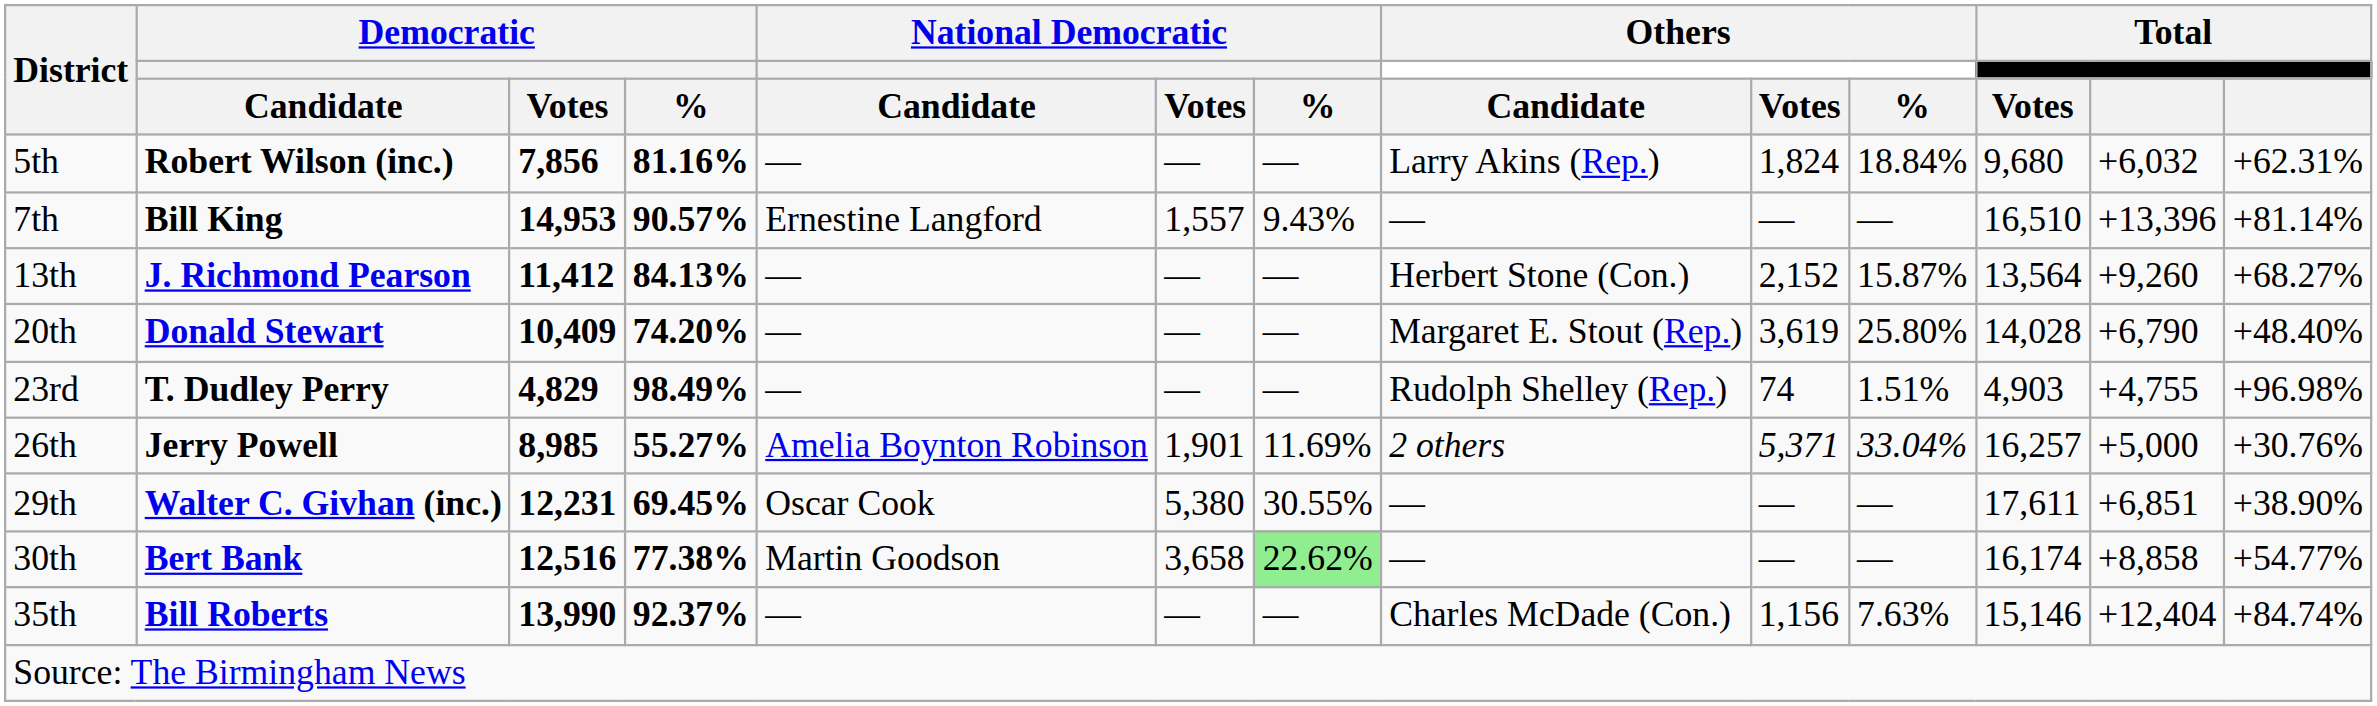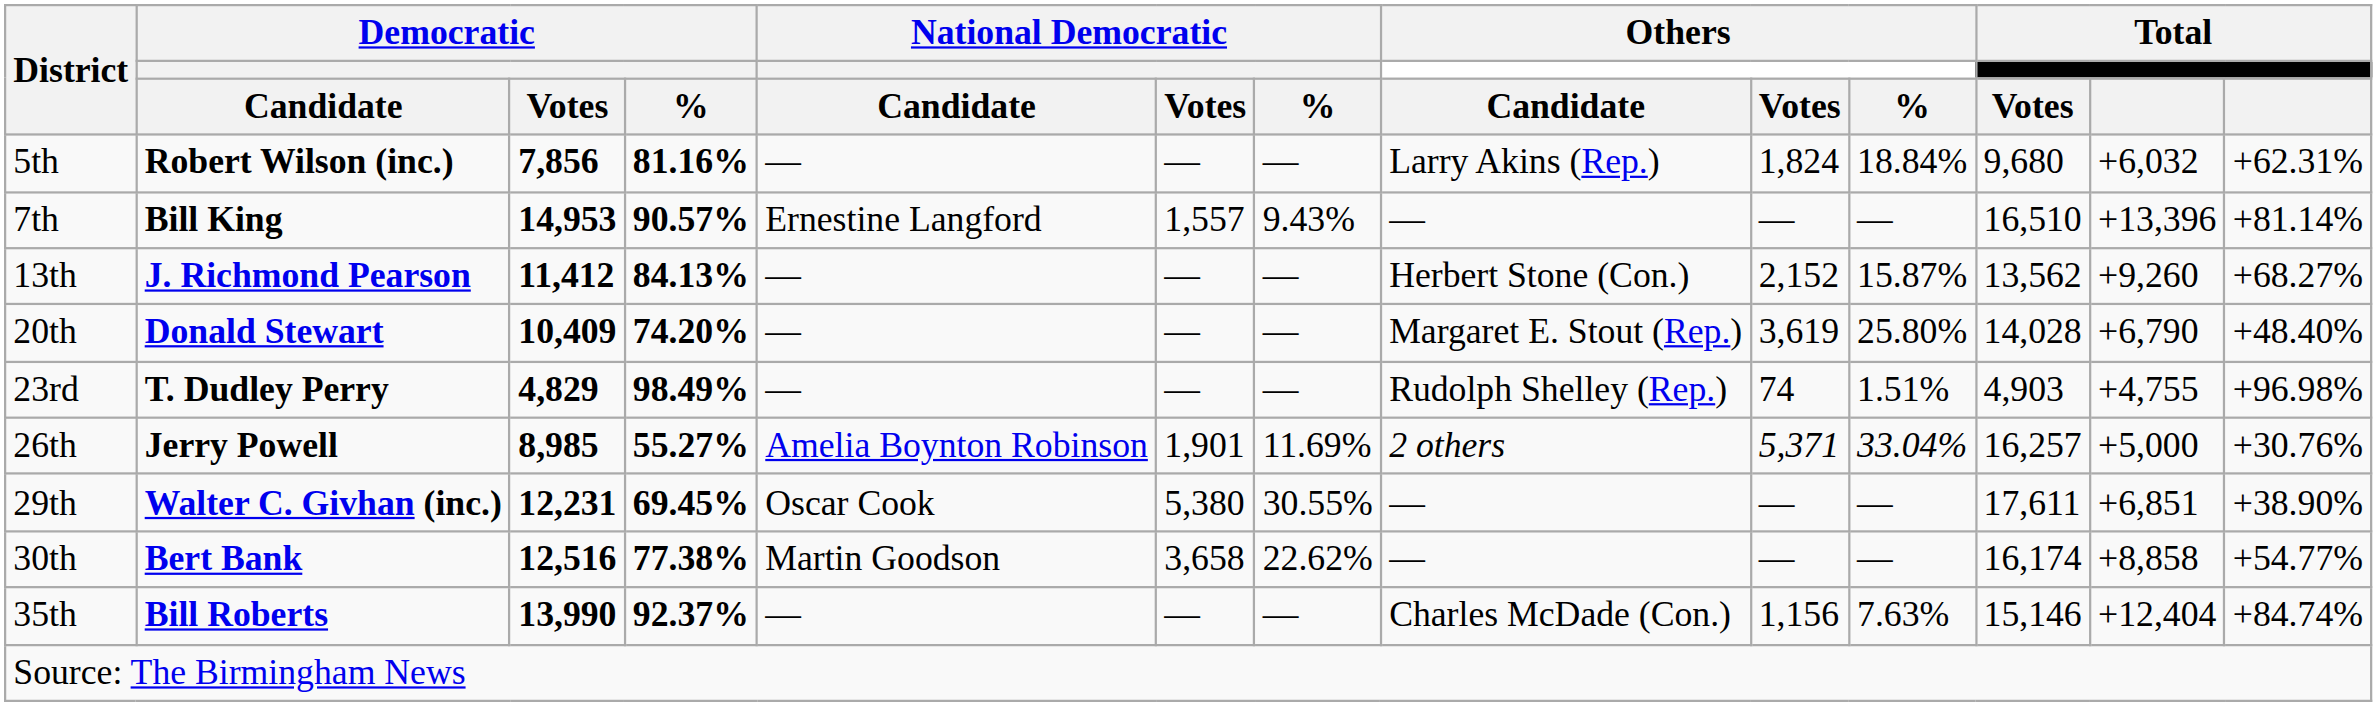(2033, 275) 13,564 -> (2033, 275) 13,562
(1318, 558) lightgreen background -> (1318, 558) no background
